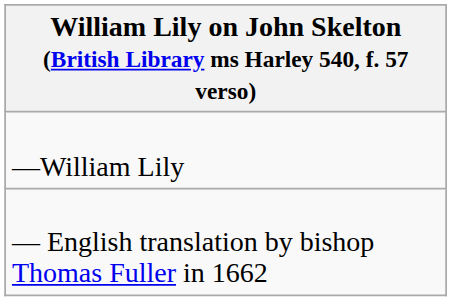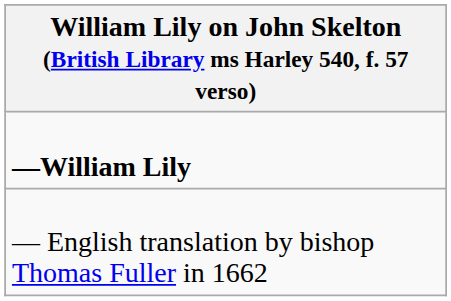(98, 165) normal -> (102, 165) bold
